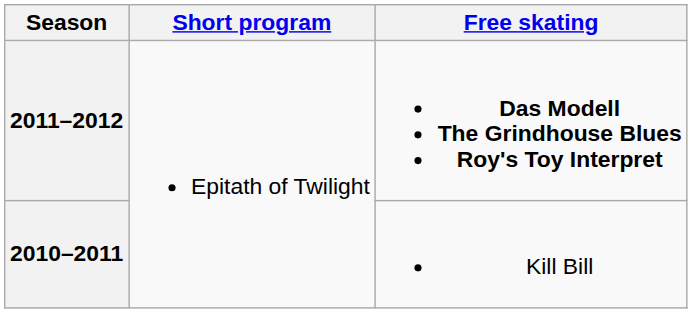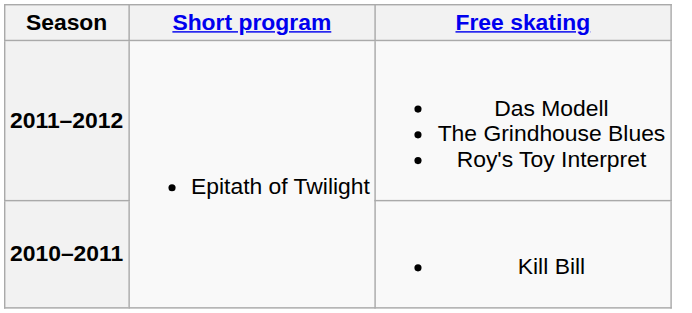(531, 134) bold -> (523, 134) normal
